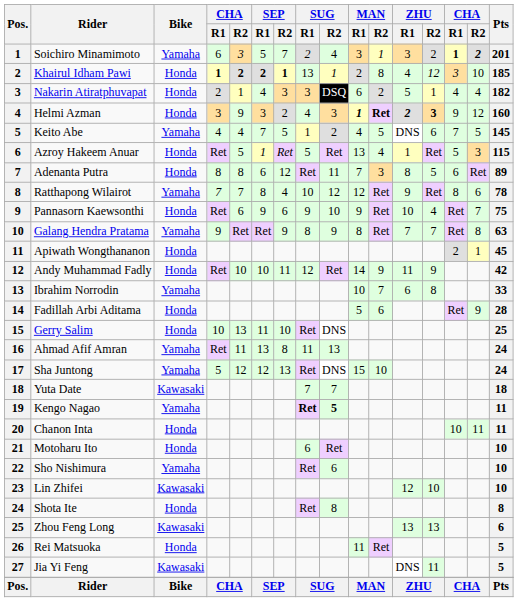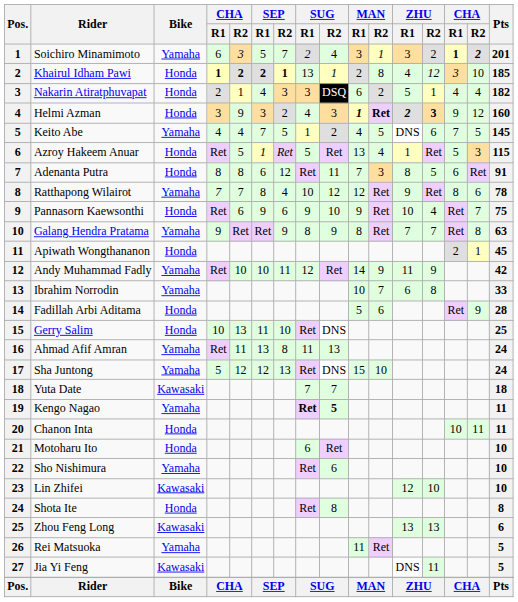(501, 171) 89 -> (501, 171) 91
(181, 270) Honda -> (181, 270) Yamaha
(181, 547) Honda -> (181, 547) Yamaha
